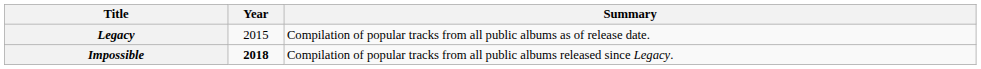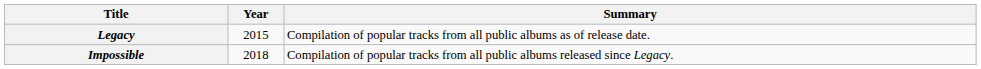(256, 54) bold -> (256, 54) normal
